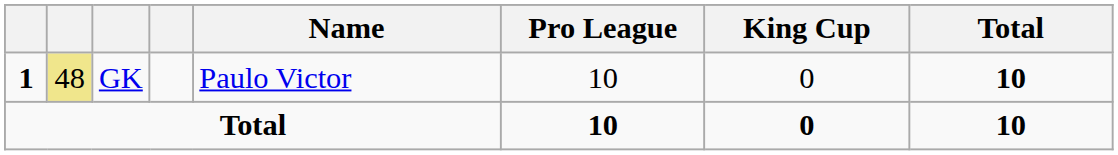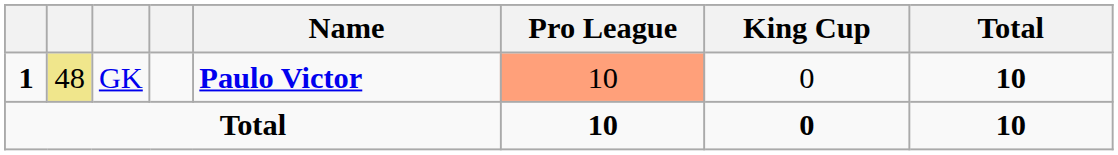(275, 76) normal -> (281, 76) bold
(603, 76) no background -> (603, 76) lightsalmon background
